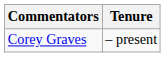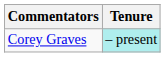(131, 40) no background -> (131, 40) paleturquoise background
